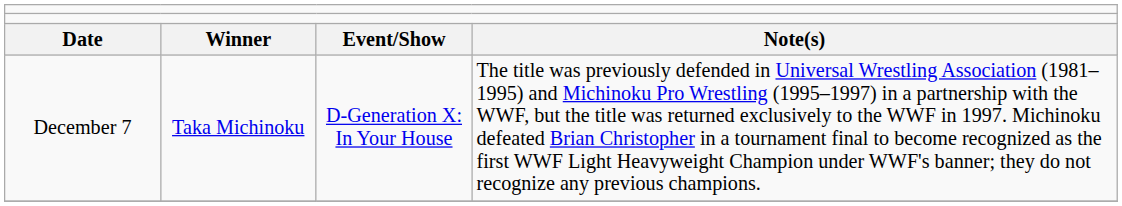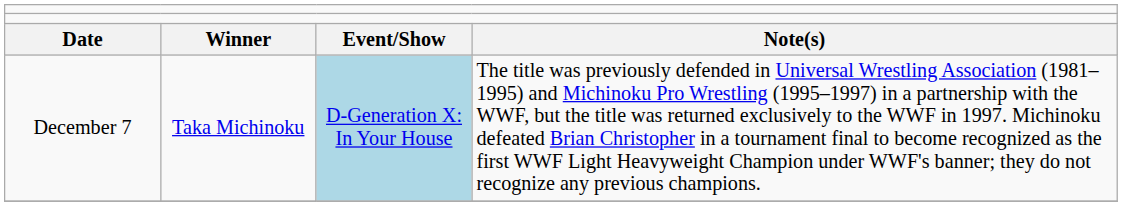(394, 127) no background -> (394, 127) lightblue background
